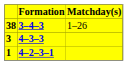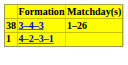(77, 25) normal -> (77, 25) bold
- row: (8, 39)
